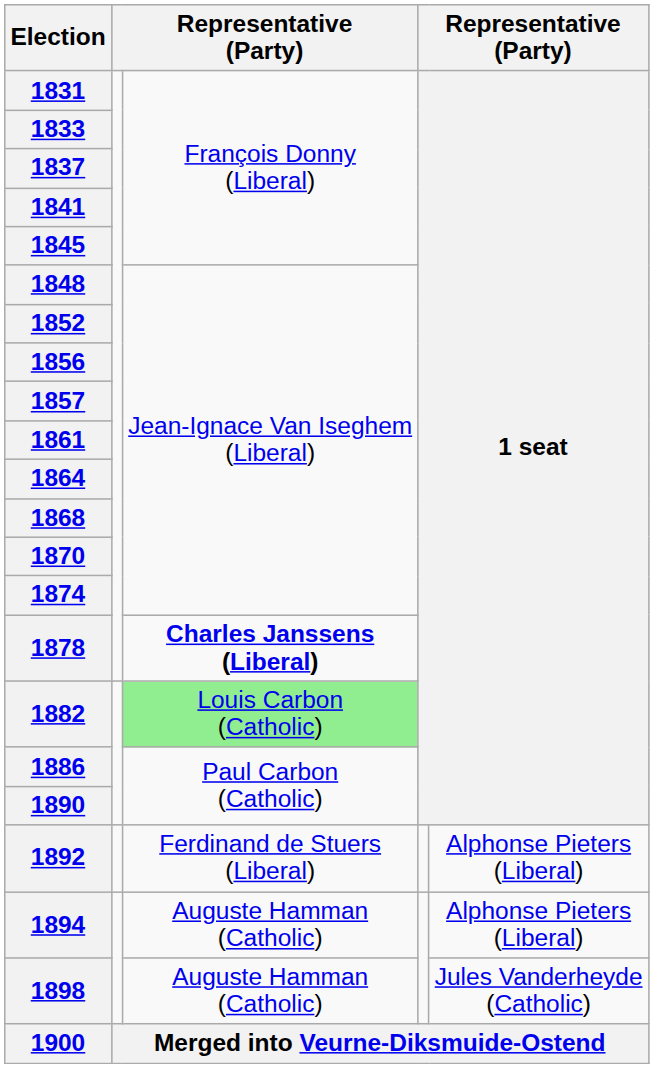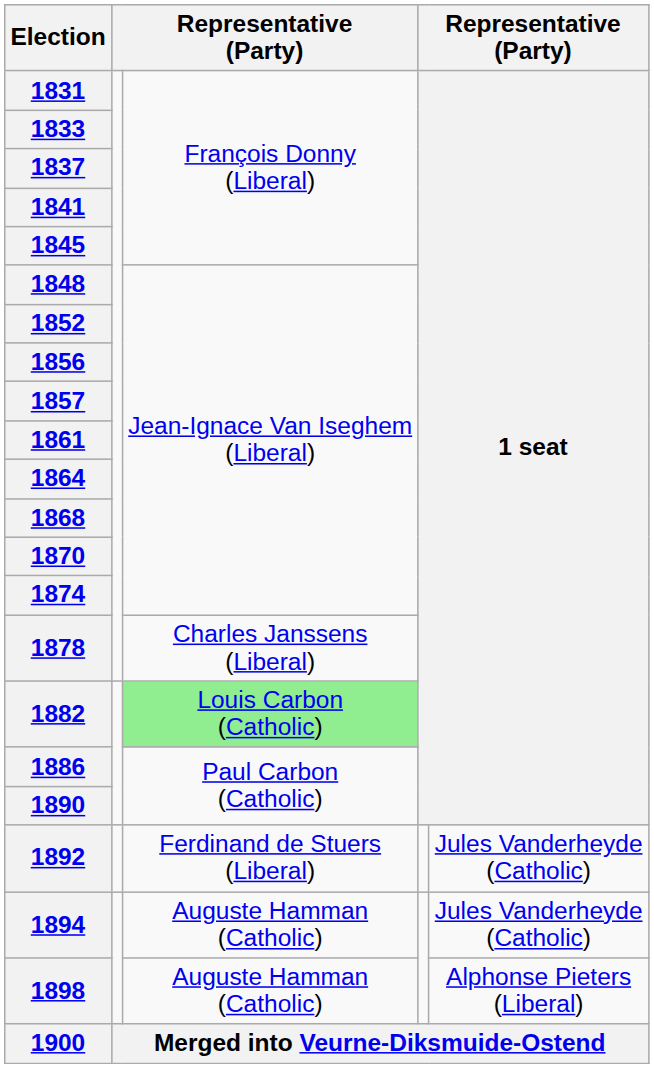(270, 647) bold -> (270, 647) normal
(539, 857) Alphonse Pieters (Liberal) -> (539, 857) Jules Vanderheyde (Catholic)
(539, 924) Alphonse Pieters (Liberal) -> (539, 924) Jules Vanderheyde (Catholic)
(539, 990) Jules Vanderheyde (Catholic) -> (539, 990) Alphonse Pieters (Liberal)
